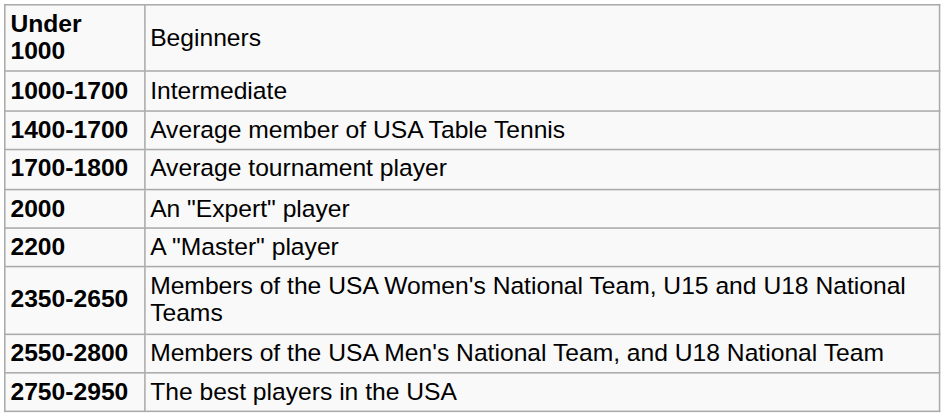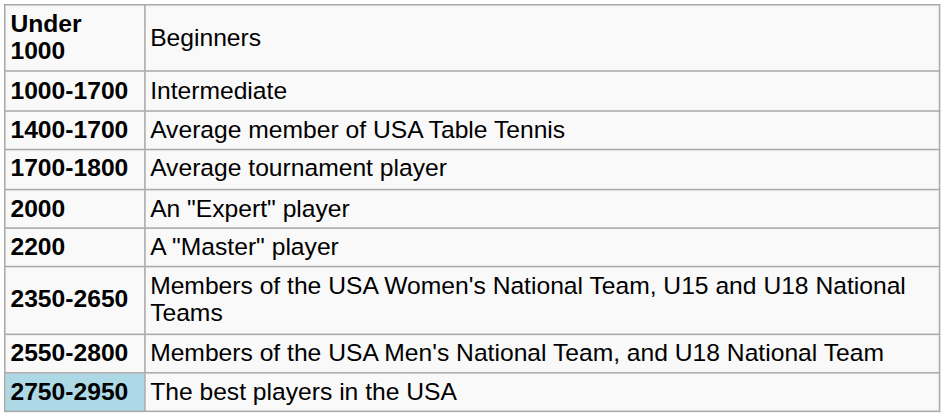(69, 392) no background -> (69, 392) lightblue background
